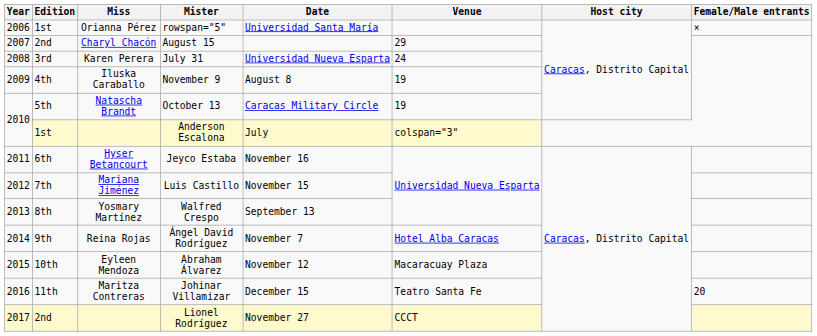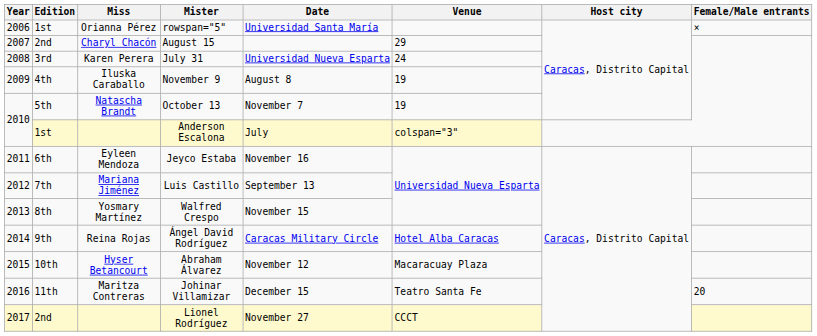(312, 107) Caracas Military Circle -> (274, 107) November 7
(119, 160) Hyser Betancourt -> (119, 160) Eyleen Mendoza
(277, 186) November 15 -> (280, 186) September 13
(280, 213) September 13 -> (277, 213) November 15
(274, 239) November 7 -> (312, 239) Caracas Military Circle
(119, 265) Eyleen Mendoza -> (119, 265) Hyser Betancourt
